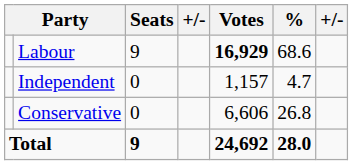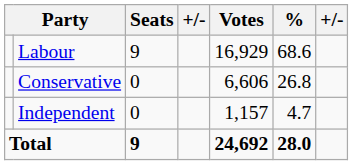(241, 50) bold -> (241, 50) normal
rows swapped: (70, 112) <-> (66, 81)
